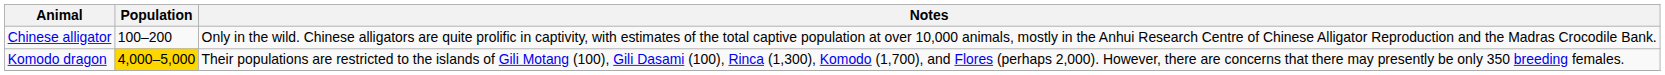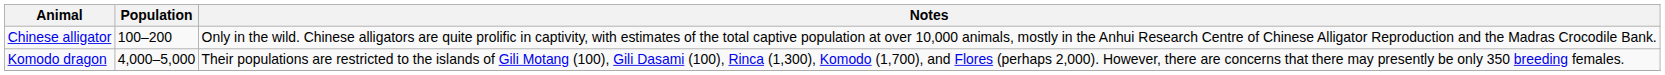(156, 59) gold background -> (156, 59) no background
